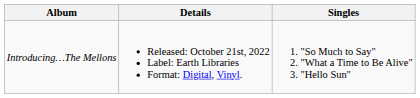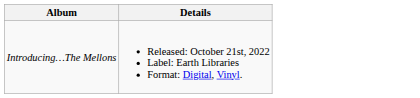- column: (344, 12)
